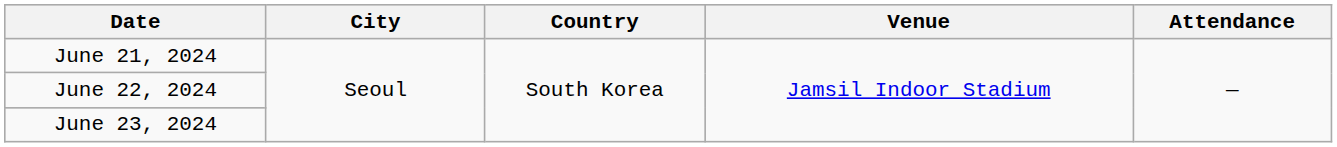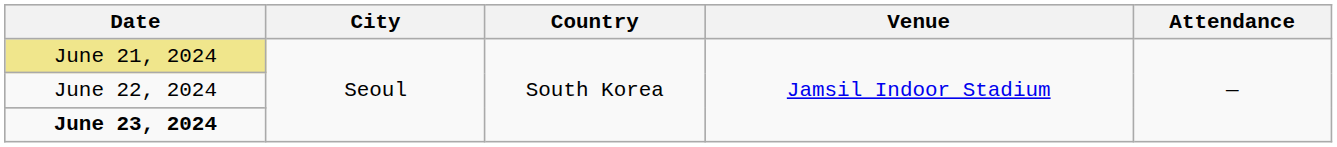(135, 56) no background -> (135, 56) khaki background
(135, 124) normal -> (135, 124) bold
